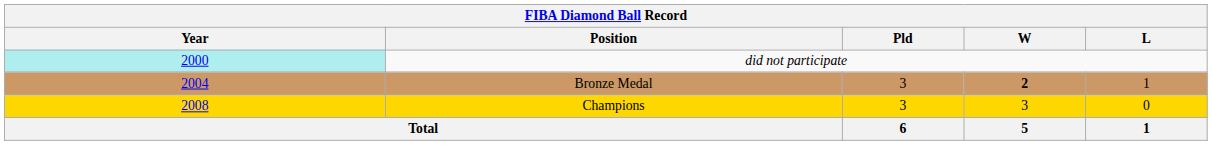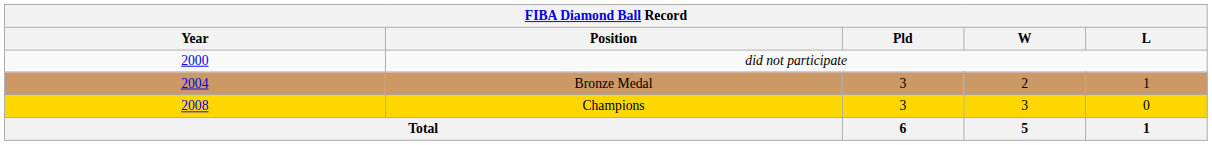(195, 61) paleturquoise background -> (195, 61) no background
(1025, 83) bold -> (1025, 83) normal
